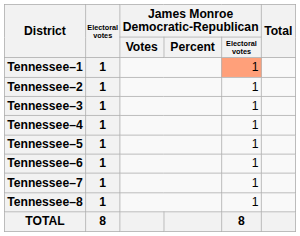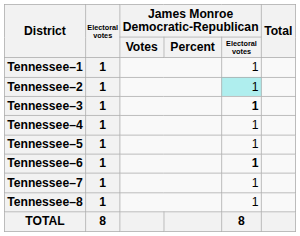(255, 67) lightsalmon background -> (255, 67) no background
(255, 86) no background -> (255, 86) paleturquoise background
(255, 106) normal -> (255, 106) bold
(255, 163) normal -> (255, 163) bold
